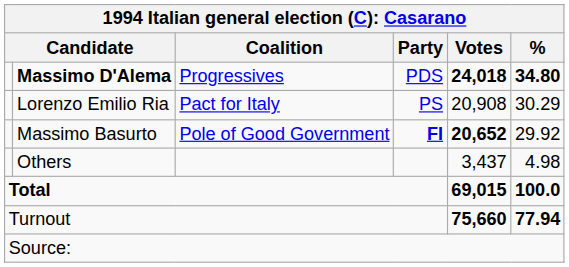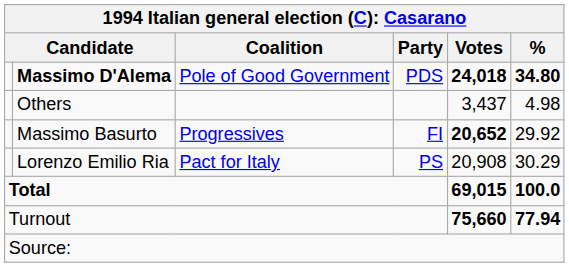(232, 76) Progressives -> (284, 76) Pole of Good Government
rows swapped: (93, 104) <-> (44, 162)
(284, 133) Pole of Good Government -> (232, 133) Progressives
(435, 133) bold -> (435, 133) normal
